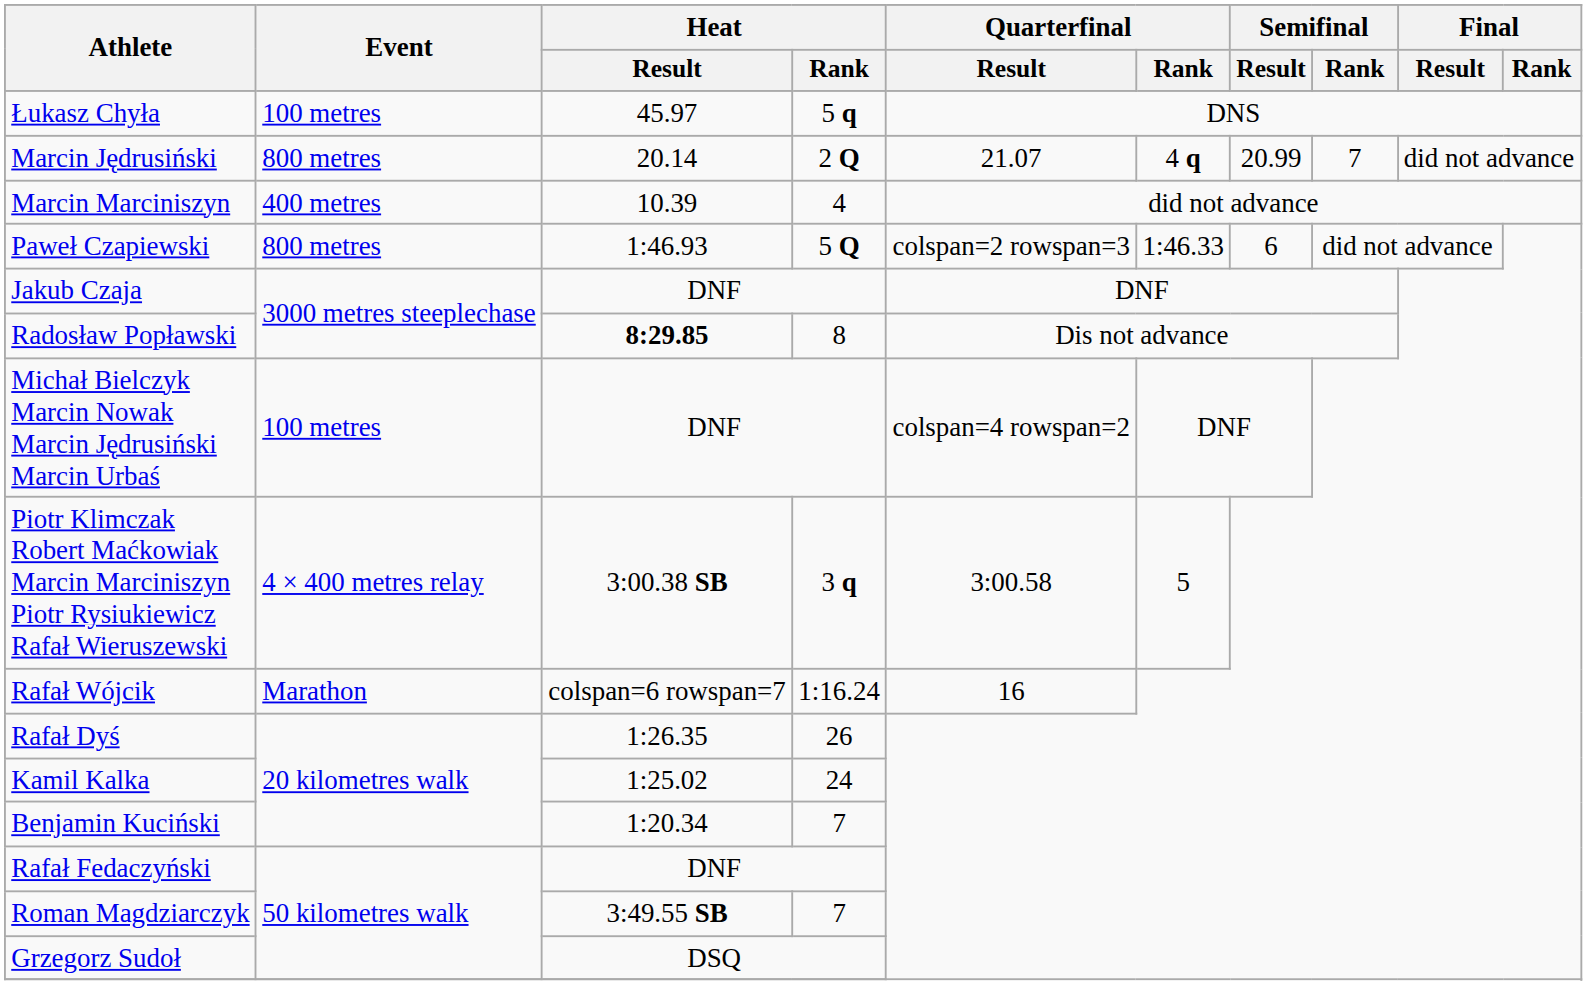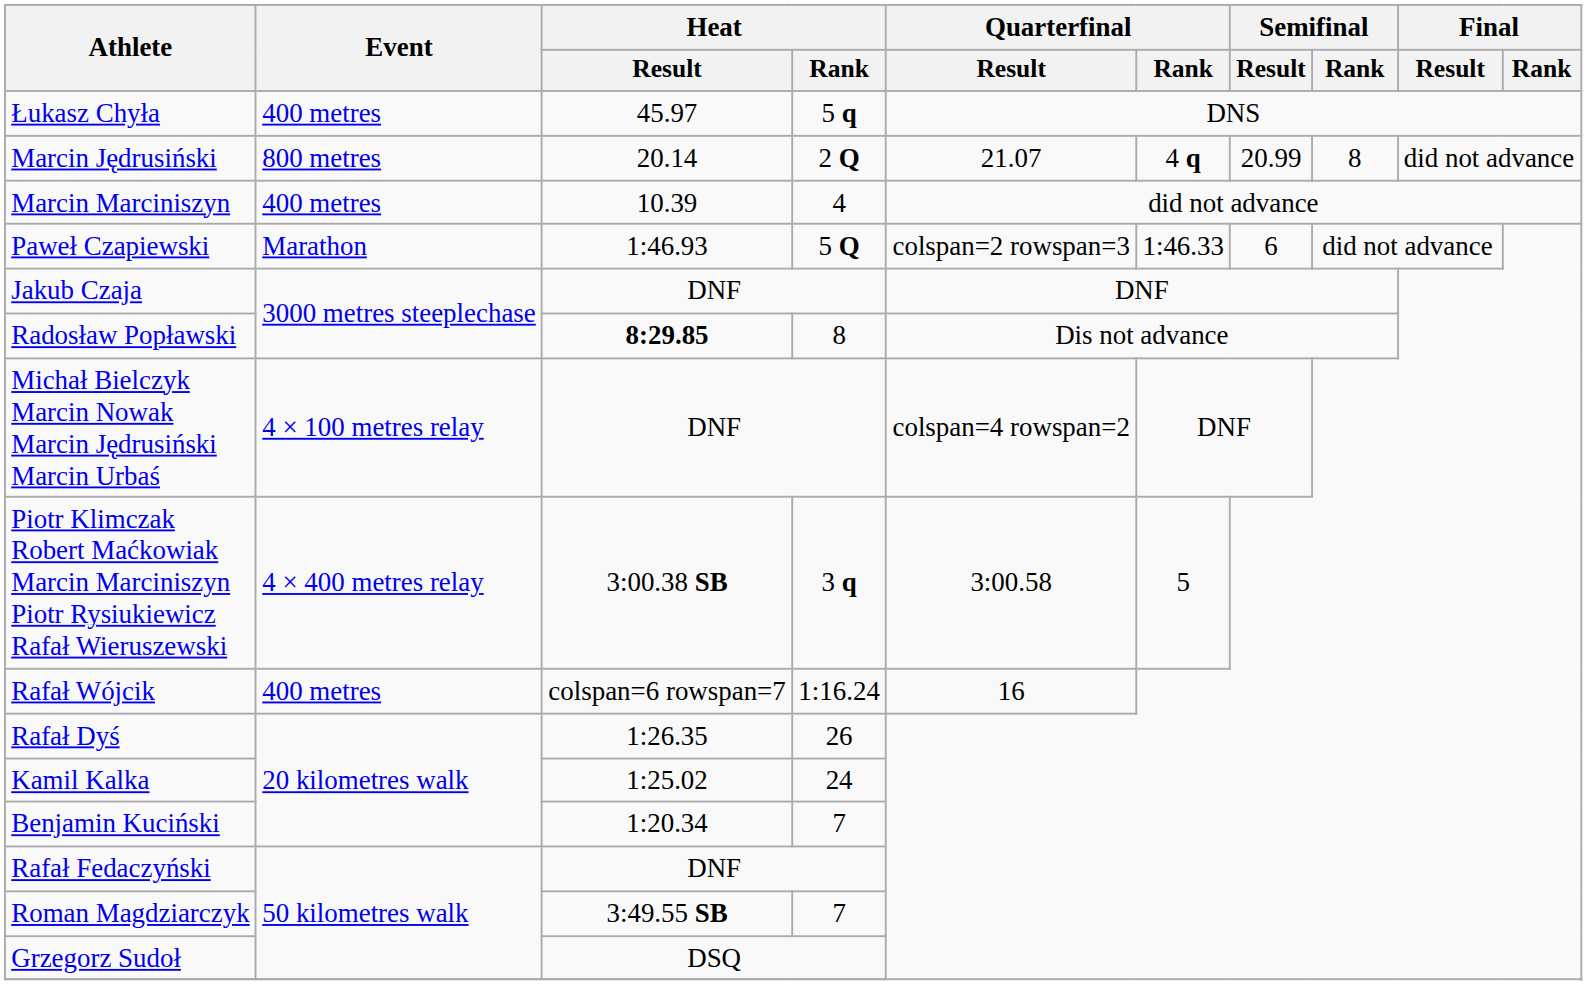(322, 113) 100 metres -> (322, 113) 400 metres
(1355, 157) 7 -> (1355, 157) 8
(322, 246) 800 metres -> (315, 246) Marathon
(322, 427) 100 metres -> (373, 427) 4 × 100 metres relay
(315, 691) Marathon -> (322, 691) 400 metres
